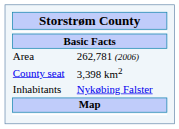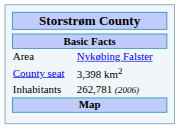(108, 56) 262,781 (2006) -> (115, 56) Nykøbing Falster
(115, 89) Nykøbing Falster -> (108, 89) 262,781 (2006)
